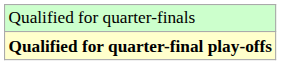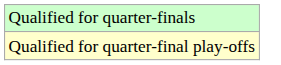(140, 45) bold -> (132, 45) normal
